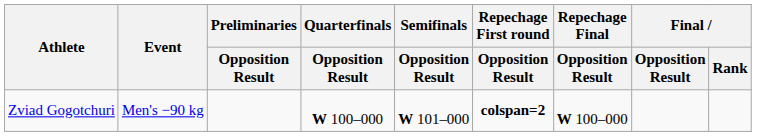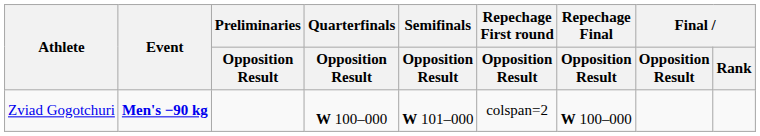(163, 110) normal -> (165, 110) bold
(513, 110) bold -> (517, 110) normal
